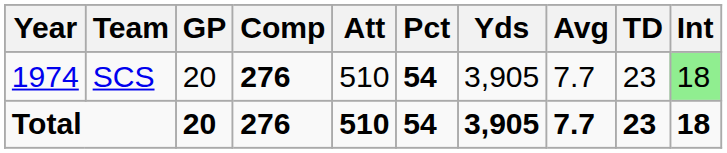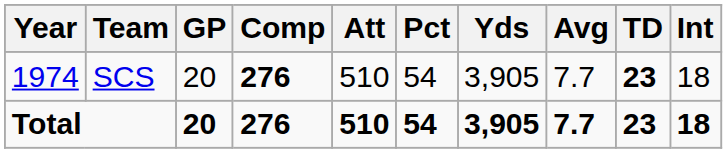(420, 76) bold -> (420, 76) normal
(640, 76) normal -> (640, 76) bold
(693, 76) lightgreen background -> (693, 76) no background
